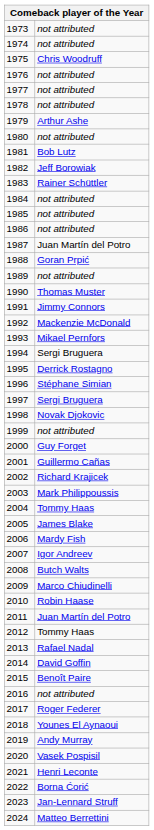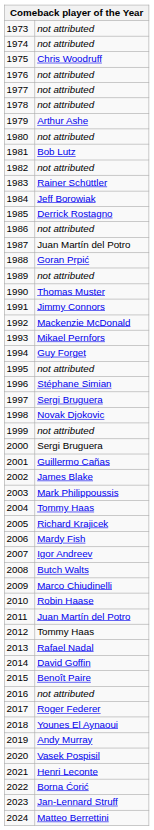(66, 167) Jeff Borowiak -> (66, 167) not attributed
(66, 198) not attributed -> (66, 198) Jeff Borowiak
(66, 214) not attributed -> (75, 214) Derrick Rostagno
(70, 353) Sergi Bruguera -> (62, 353) Guy Forget
(75, 369) Derrick Rostagno -> (66, 369) not attributed
(62, 446) Guy Forget -> (70, 446) Sergi Bruguera
(73, 477) Richard Krajicek -> (65, 477) James Blake
(65, 523) James Blake -> (73, 523) Richard Krajicek
